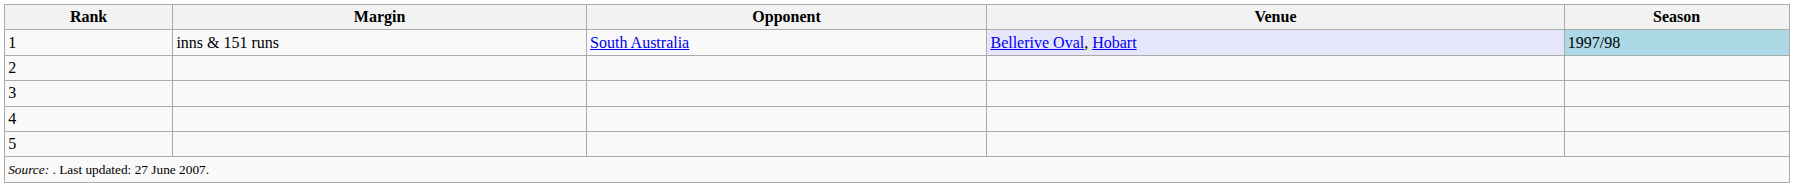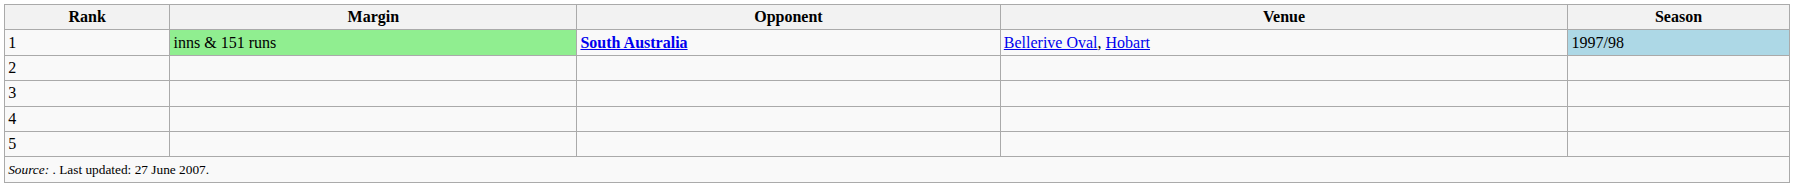(228, 42) no background -> (225, 42) lightgreen background
(640, 42) normal -> (634, 42) bold
(1064, 42) lavender background -> (1077, 42) no background
